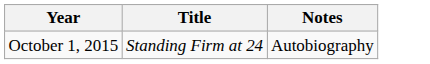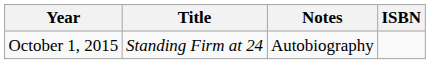+ column: (401, 17)
